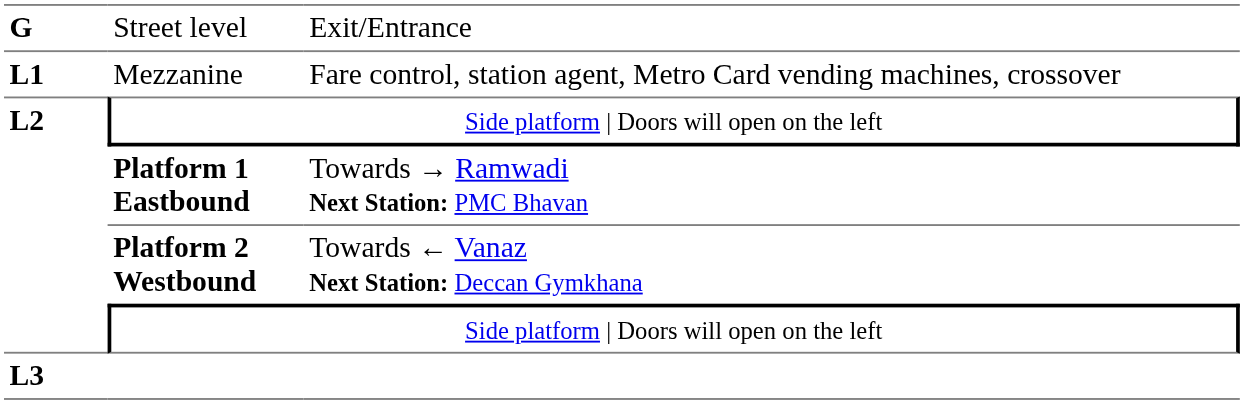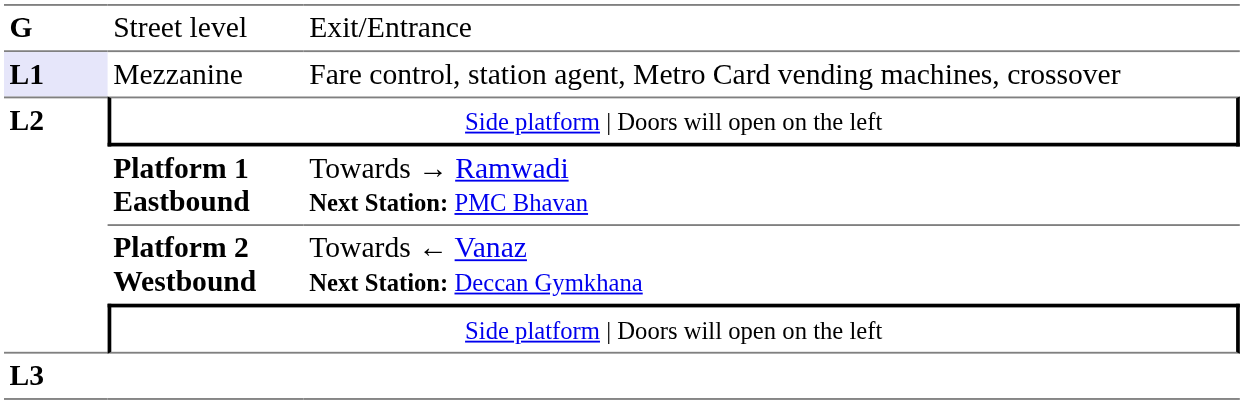(27, 73) no background -> (27, 73) lavender background
